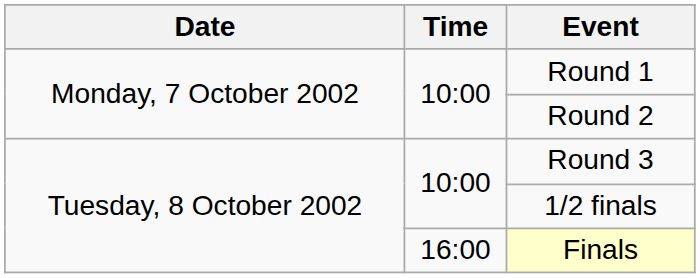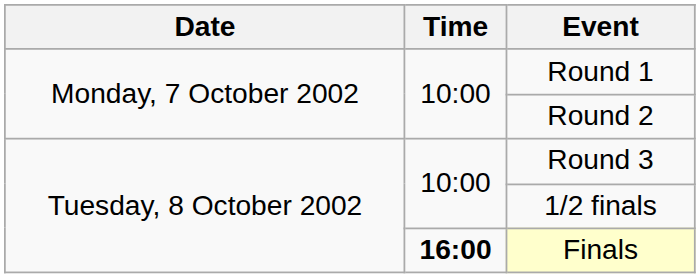(456, 250) normal -> (456, 250) bold
